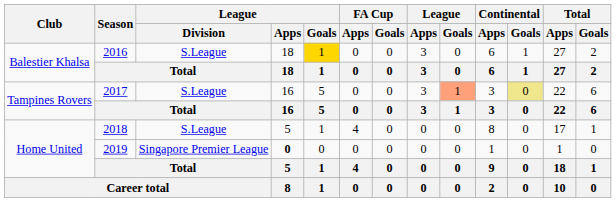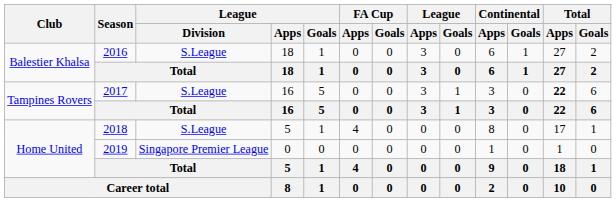(322, 52) gold background -> (322, 52) no background
(458, 91) lightsalmon background -> (458, 91) no background
(526, 91) khaki background -> (526, 91) no background
(560, 91) normal -> (560, 91) bold
(288, 149) bold -> (288, 149) normal
